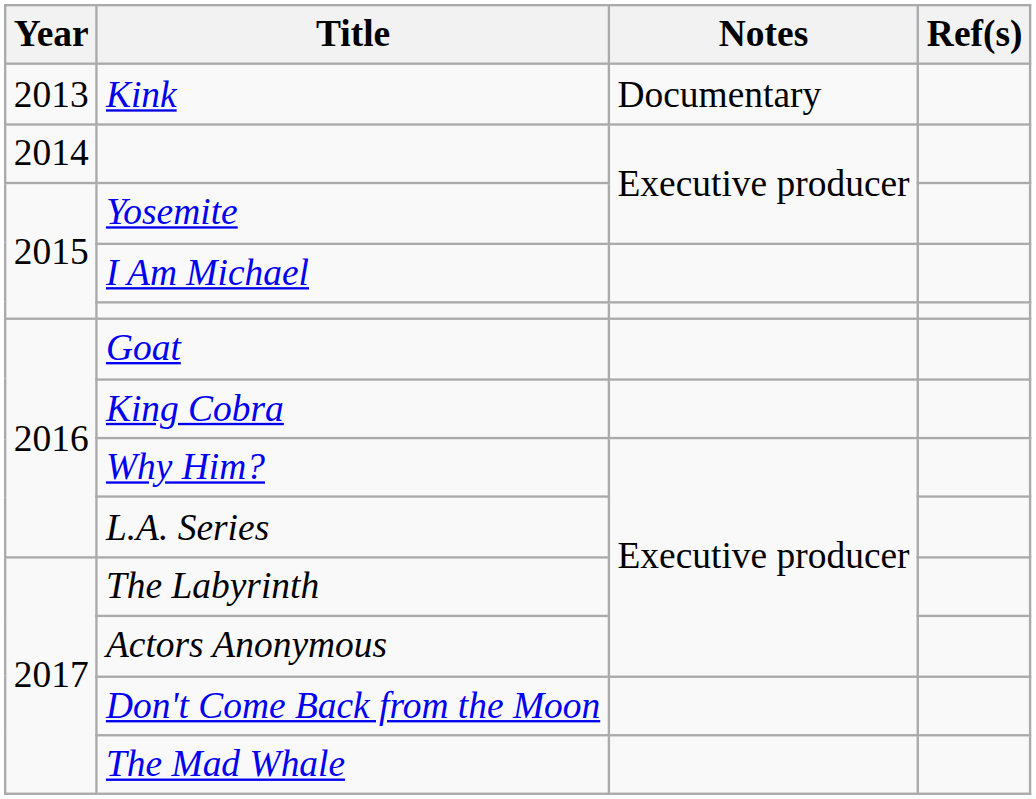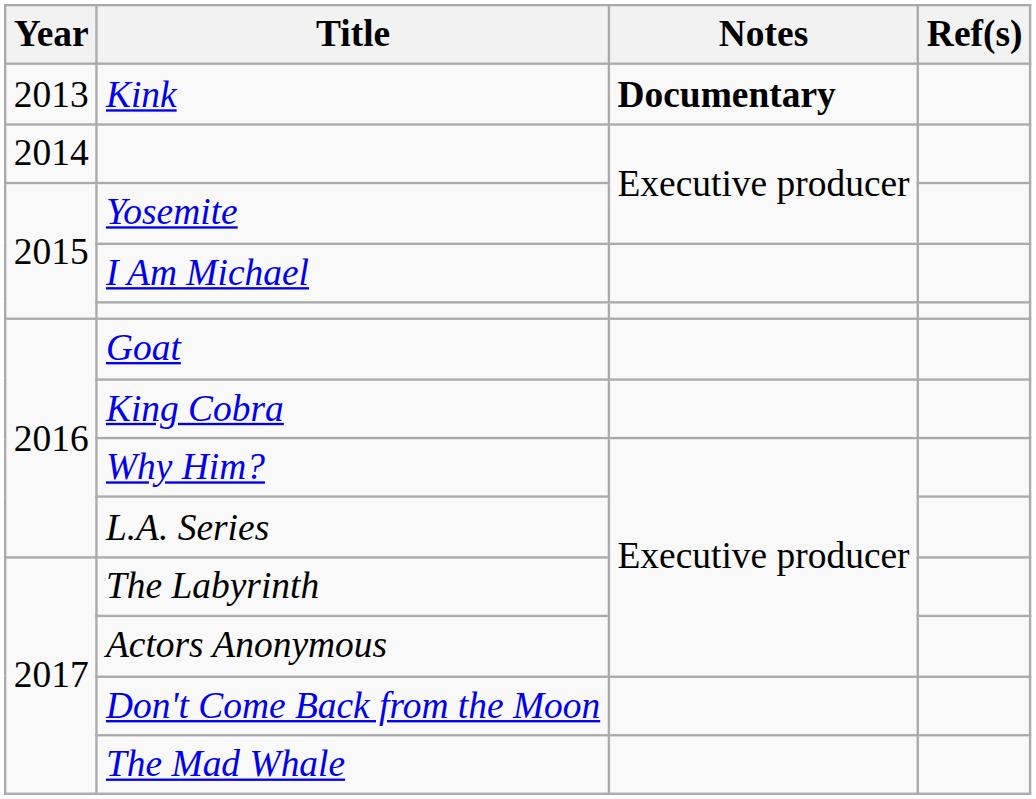(719, 93) normal -> (727, 93) bold
